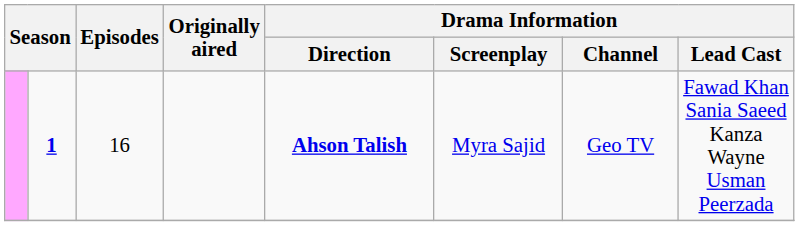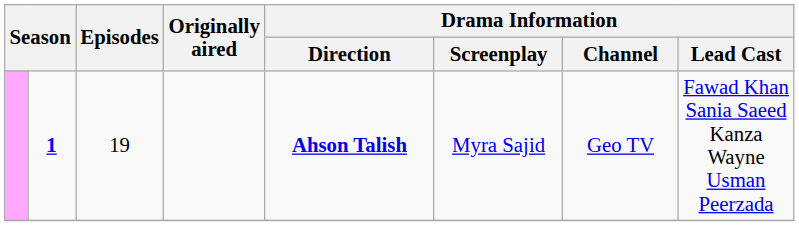(120, 145) 16 -> (120, 145) 19
